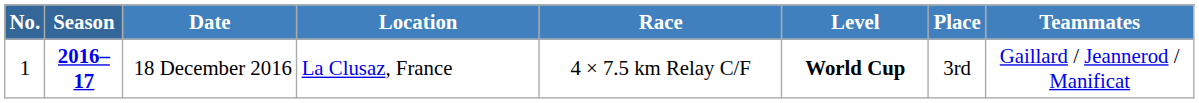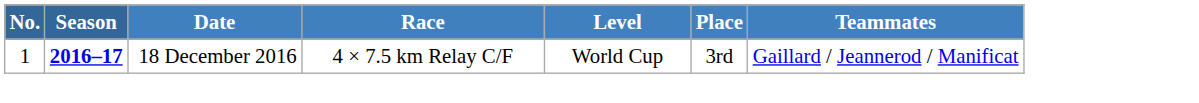- column: (418, 21)
(855, 68) bold -> (617, 56) normal
